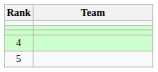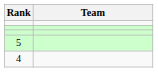(19, 43) 4 -> (19, 43) 5
(19, 59) 5 -> (19, 59) 4
